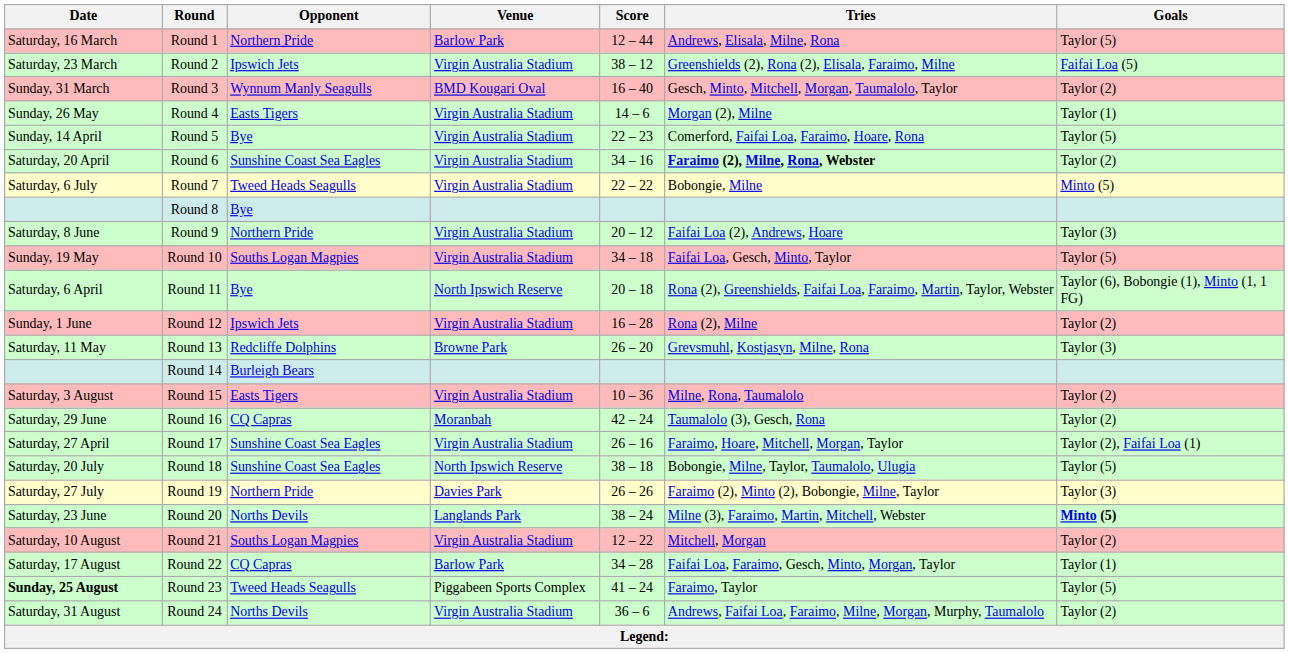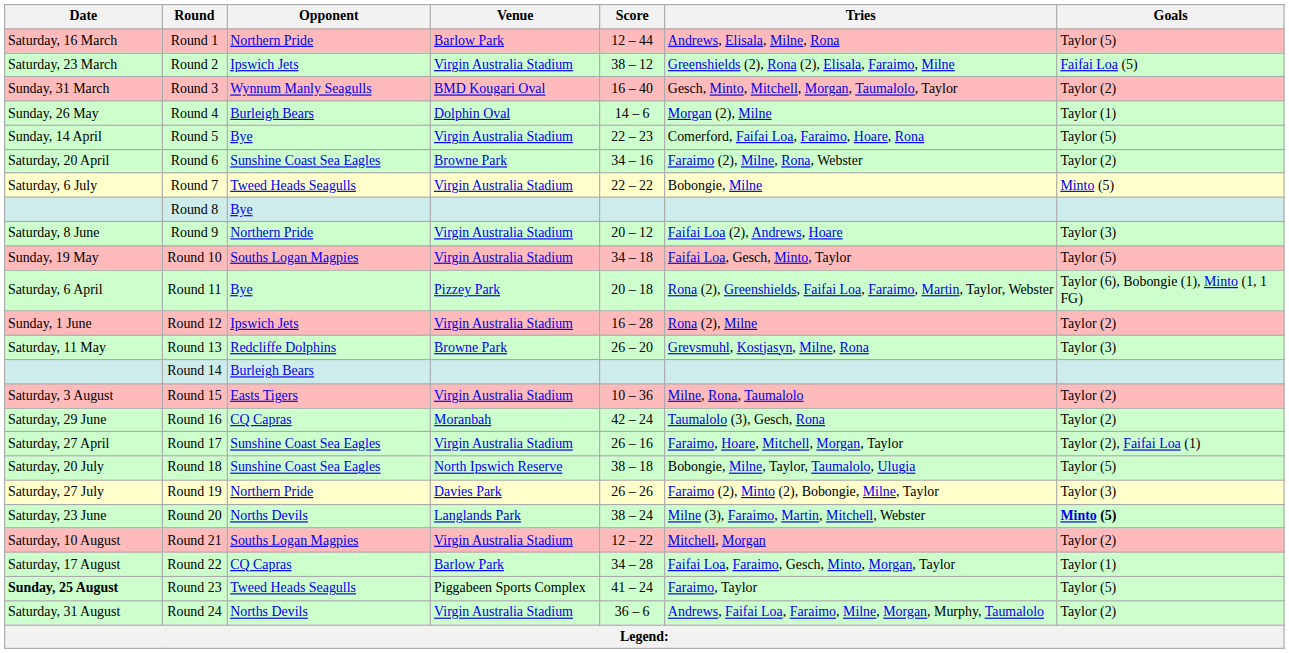(264, 112) Easts Tigers -> (272, 112) Burleigh Bears
(503, 112) Virgin Australia Stadium -> (472, 112) Dolphin Oval
(503, 161) Virgin Australia Stadium -> (471, 161) Browne Park
(772, 161) bold -> (765, 161) normal
(498, 290) North Ipswich Reserve -> (467, 290) Pizzey Park
